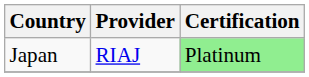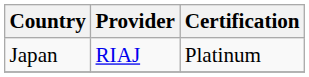(223, 54) lightgreen background -> (223, 54) no background
